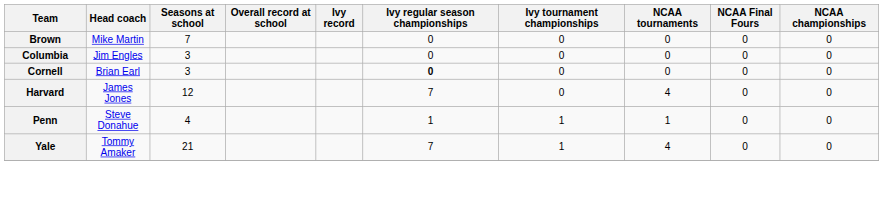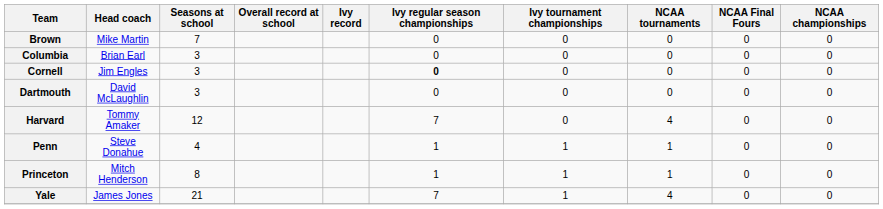(118, 56) Jim Engles -> (123, 56) Brian Earl
(118, 72) Brian Earl -> (123, 72) Jim Engles
+ row: (45, 93)
(118, 93) James Jones -> (123, 120) Tommy Amaker
+ row: (45, 175)
(118, 147) Tommy Amaker -> (123, 196) James Jones
